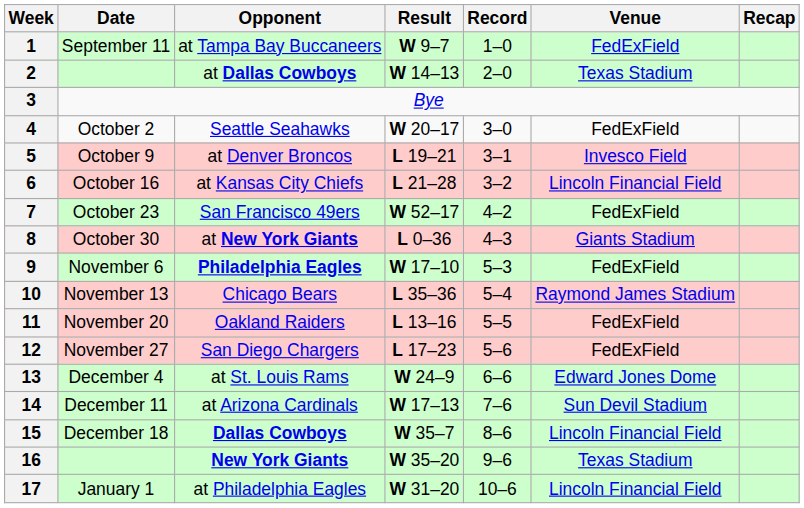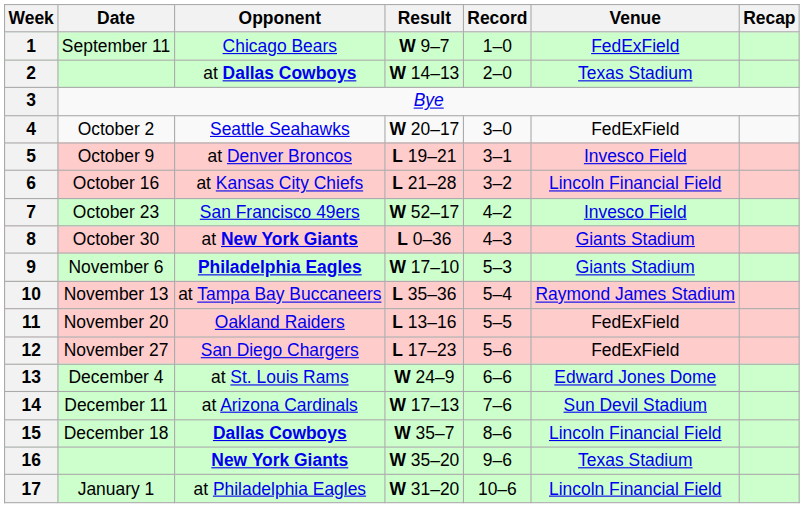(280, 45) at Tampa Bay Buccaneers -> (280, 45) Chicago Bears
(635, 211) FedExField -> (635, 211) Invesco Field
(635, 267) FedExField -> (635, 267) Giants Stadium
(280, 294) Chicago Bears -> (280, 294) at Tampa Bay Buccaneers
